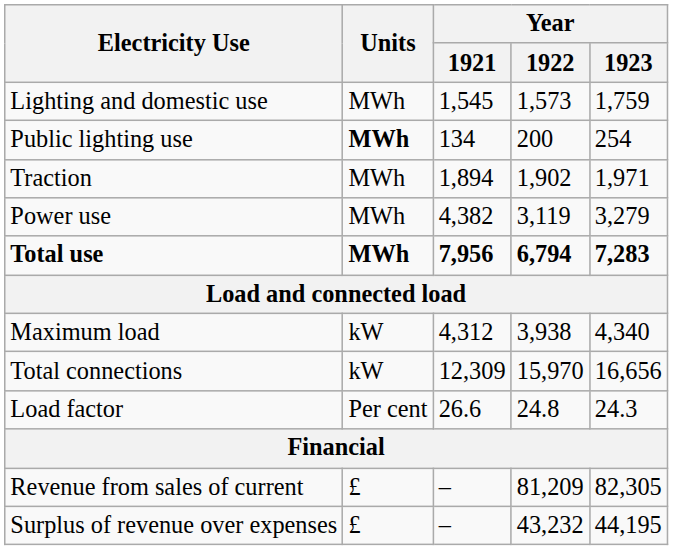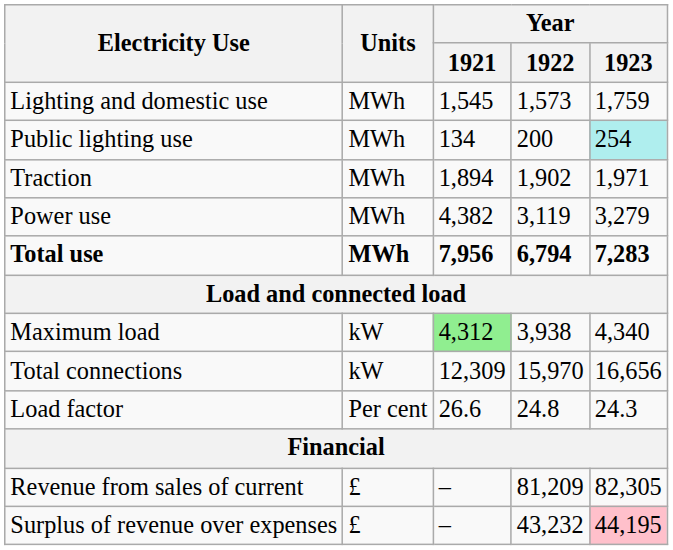(379, 139) bold -> (377, 139) normal
(613, 139) no background -> (613, 139) paleturquoise background
(466, 332) no background -> (466, 332) lightgreen background
(628, 525) no background -> (628, 525) pink background
